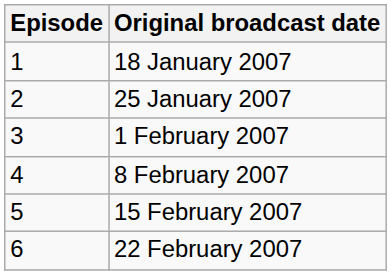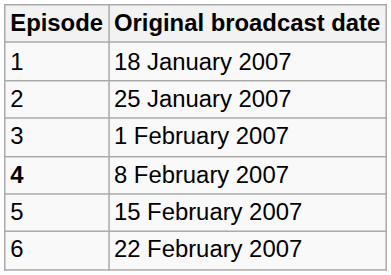(17, 174) normal -> (17, 174) bold
